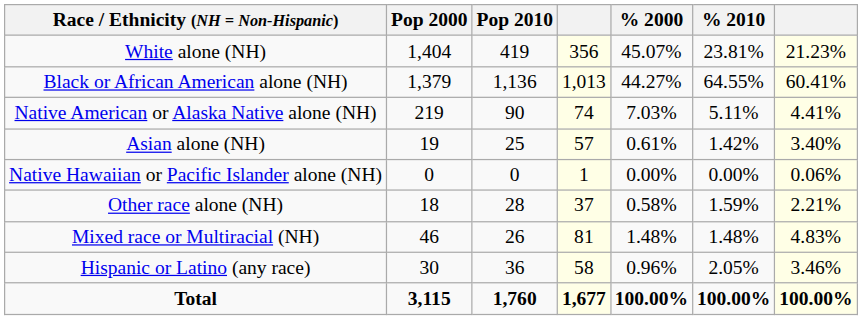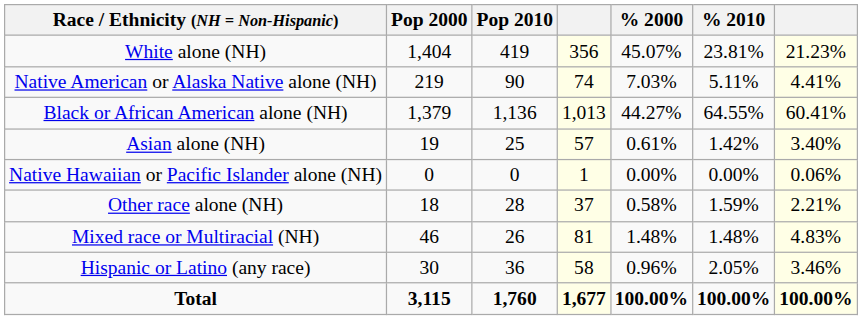rows swapped: (196, 81) <-> (196, 112)
